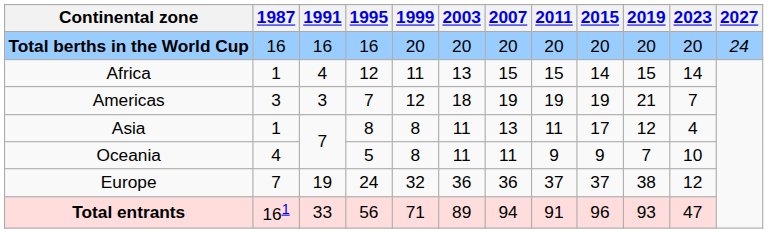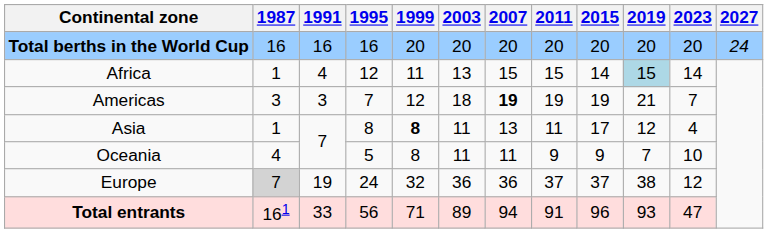(646, 73) no background -> (646, 73) lightblue background
(508, 100) normal -> (508, 100) bold
(415, 127) normal -> (415, 127) bold
(276, 182) no background -> (276, 182) lightgrey background
